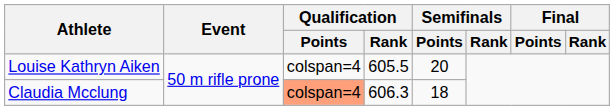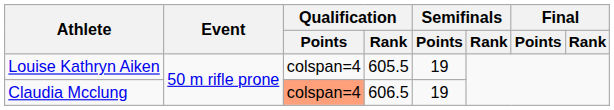(439, 67) 20 -> (439, 67) 19
(389, 93) 606.3 -> (389, 93) 606.5
(439, 93) 18 -> (439, 93) 19
